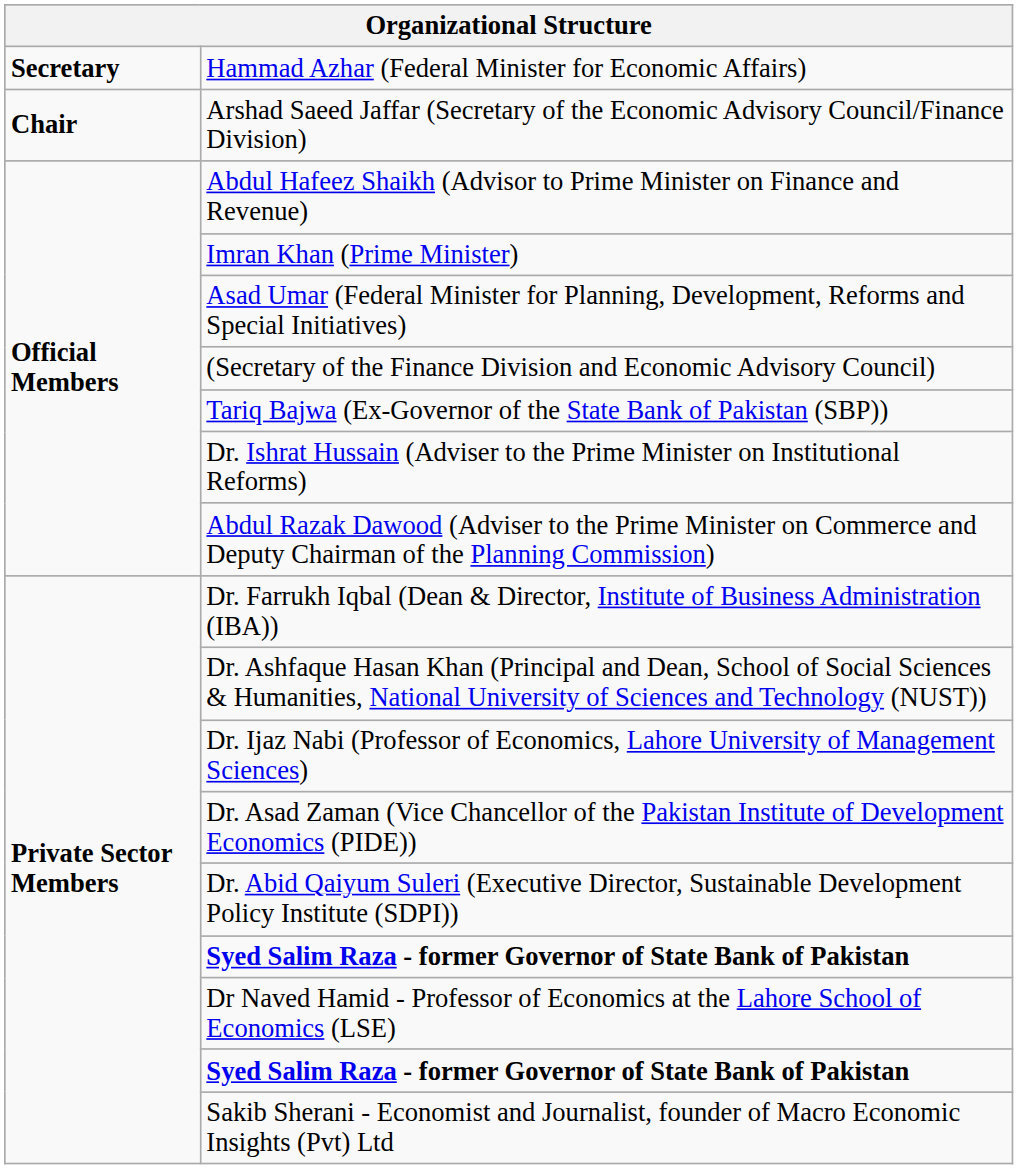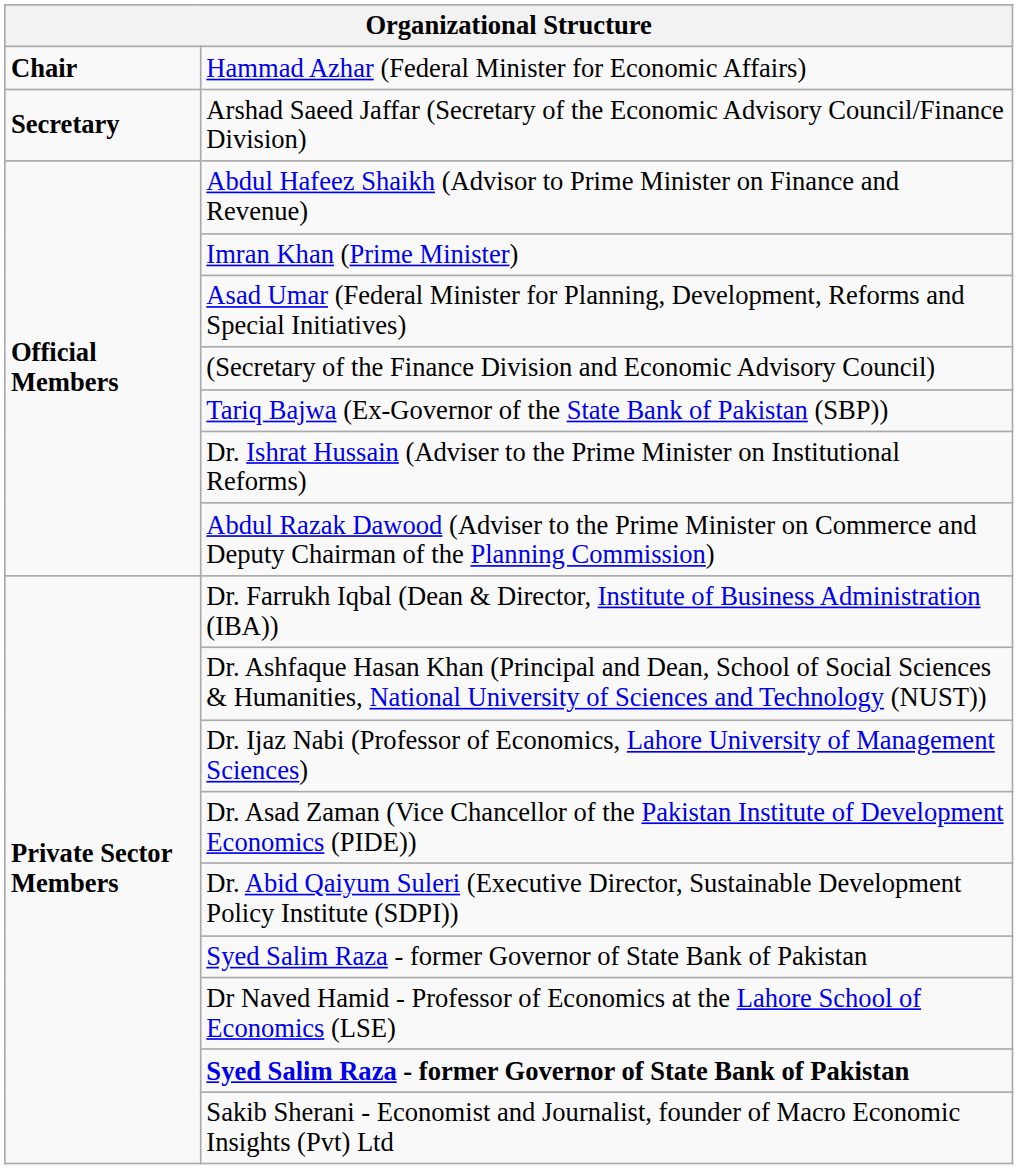(65, 67) Secretary -> (44, 67) Chair
(44, 124) Chair -> (65, 124) Secretary
(558, 956) bold -> (537, 956) normal
